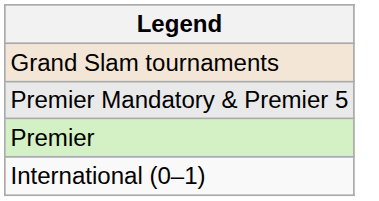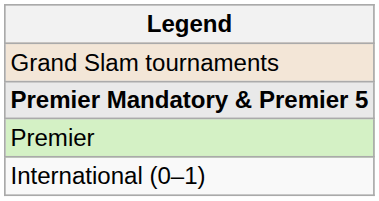(179, 100) normal -> (189, 100) bold
